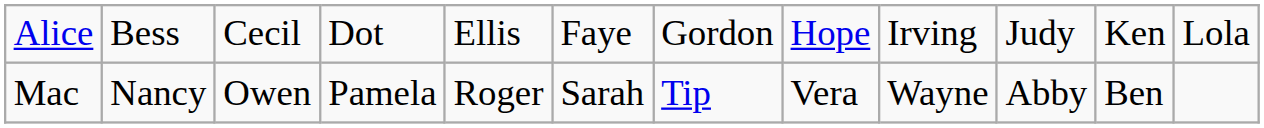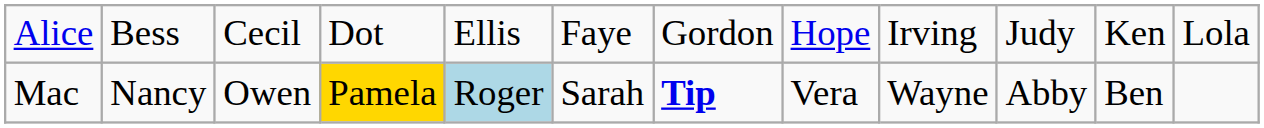(382, 92) no background -> (382, 92) gold background
(498, 92) no background -> (498, 92) lightblue background
(686, 92) normal -> (688, 92) bold
